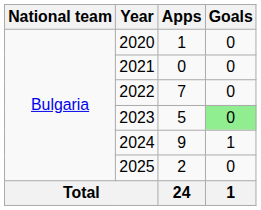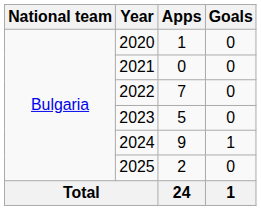(231, 117) lightgreen background -> (231, 117) no background
